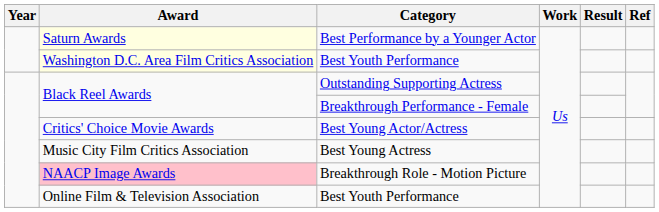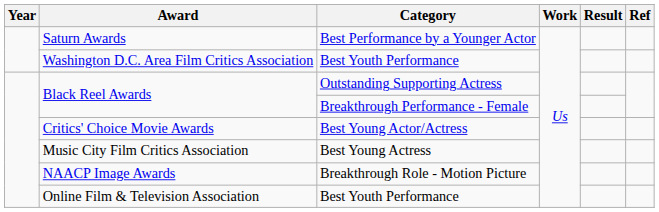(84, 38) lightyellow background -> (84, 38) no background
(178, 60) lightyellow background -> (178, 60) no background
(109, 173) pink background -> (109, 173) no background
